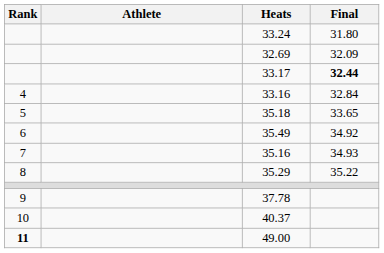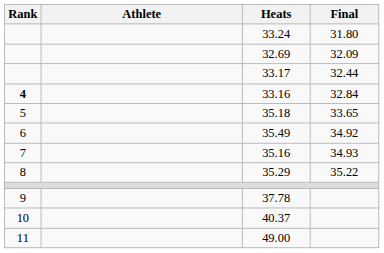(344, 73) bold -> (344, 73) normal
(23, 93) normal -> (23, 93) bold
(23, 237) bold -> (23, 237) normal
